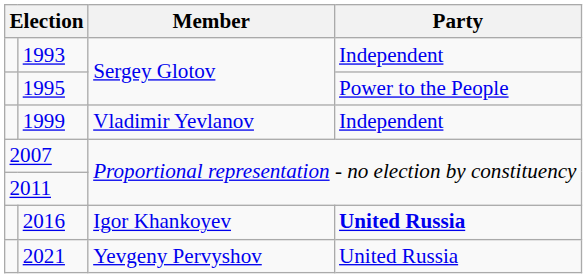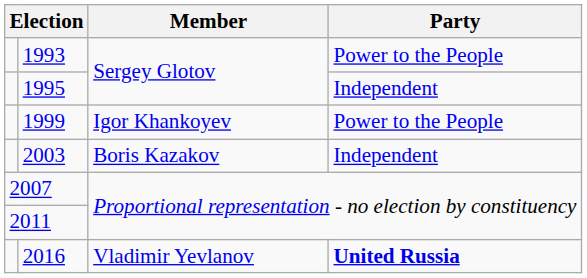(391, 54) Independent -> (418, 54) Power to the People
(424, 88) Power to the People -> (386, 88) Independent
(174, 121) Vladimir Yevlanov -> (162, 121) Igor Khankoyev
(391, 121) Independent -> (418, 121) Power to the People
+ row: (44, 155)
(162, 222) Igor Khankoyev -> (174, 255) Vladimir Yevlanov
- row: (44, 255)
